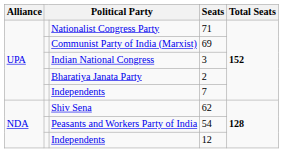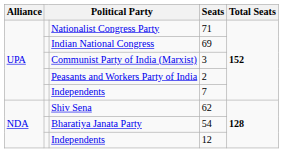(124, 44) Communist Party of India (Marxist) -> (103, 44) Indian National Congress
(103, 60) Indian National Congress -> (124, 60) Communist Party of India (Marxist)
(97, 76) Bharatiya Janata Party -> (124, 76) Peasants and Workers Party of India
(124, 124) Peasants and Workers Party of India -> (97, 124) Bharatiya Janata Party
